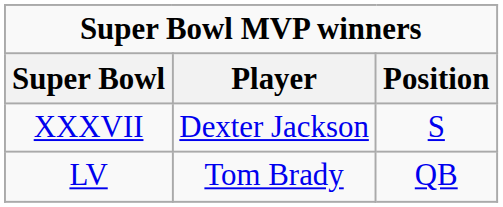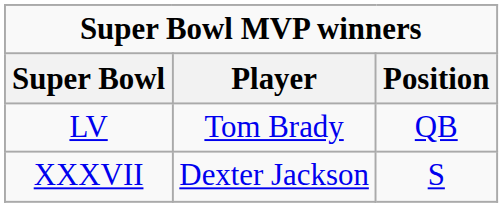rows swapped: (89, 126) <-> (89, 175)
